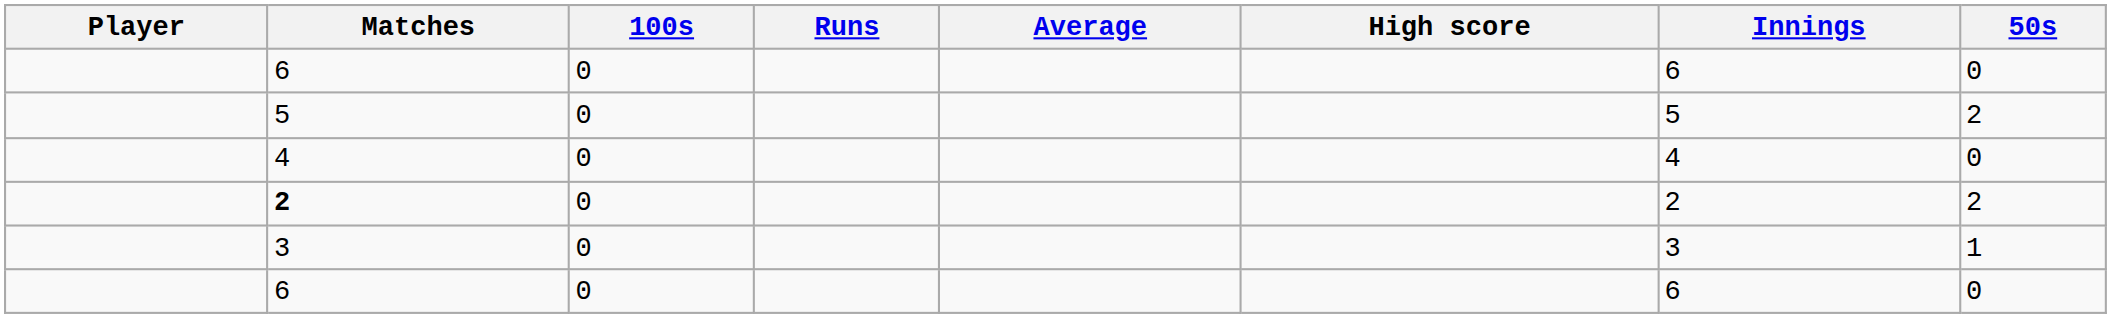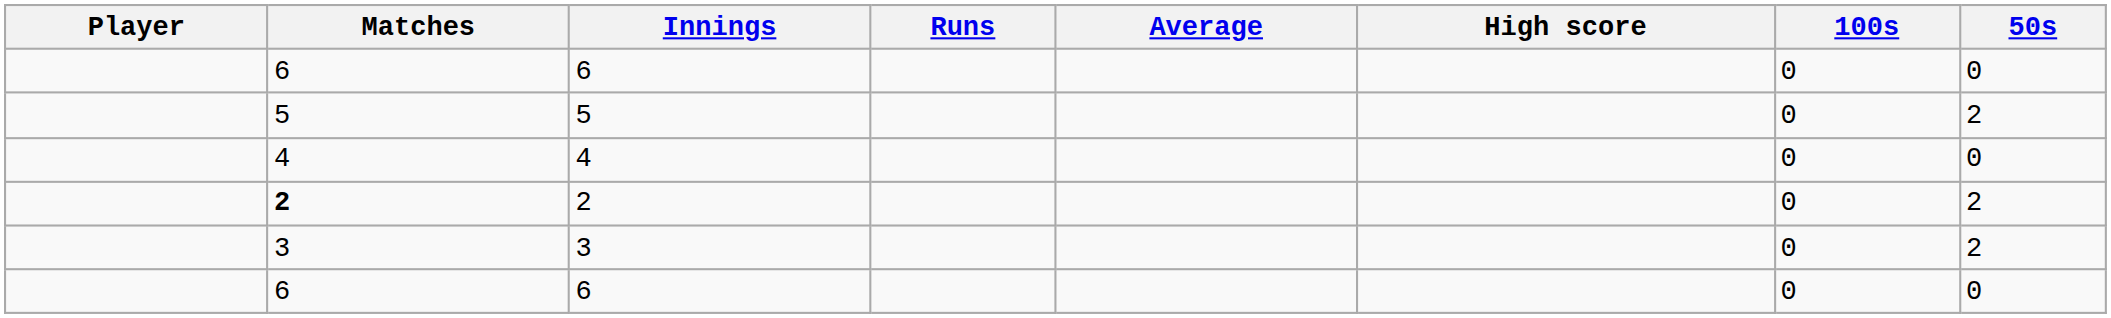columns swapped: (1809, 27) <-> (662, 27)
(1974, 247) 1 -> (1974, 247) 2
